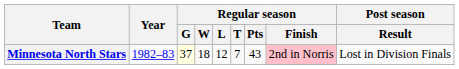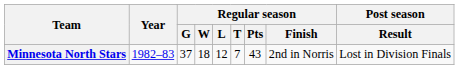(186, 54) lightyellow background -> (186, 54) no background
(301, 54) pink background -> (301, 54) no background
